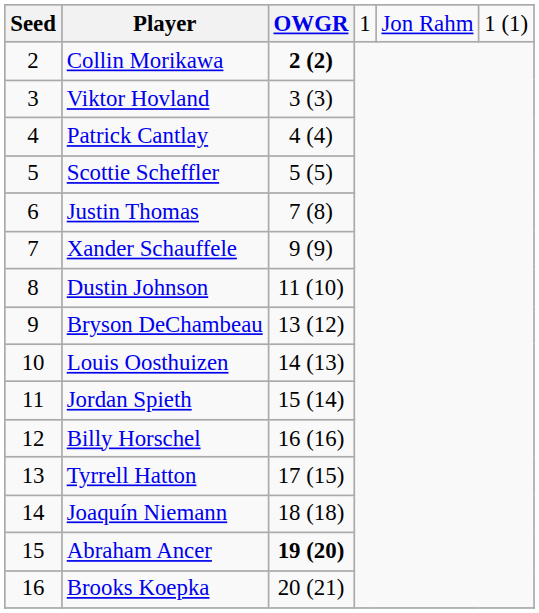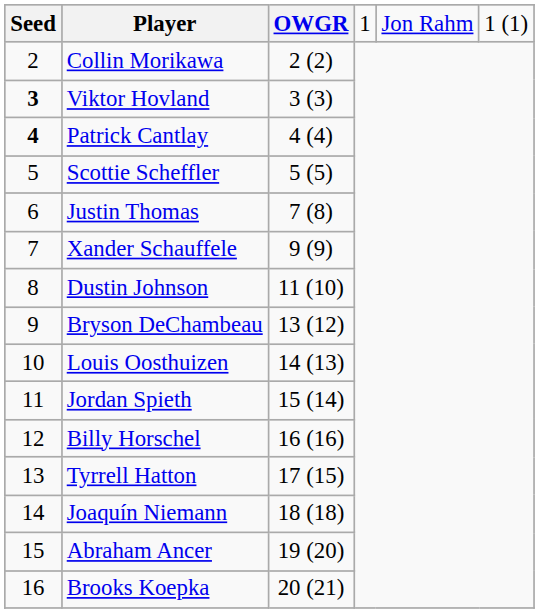(311, 60) bold -> (311, 60) normal
(33, 98) normal -> (33, 98) bold
(33, 136) normal -> (33, 136) bold
(311, 550) bold -> (311, 550) normal
